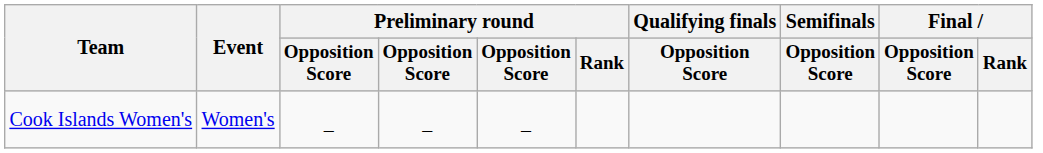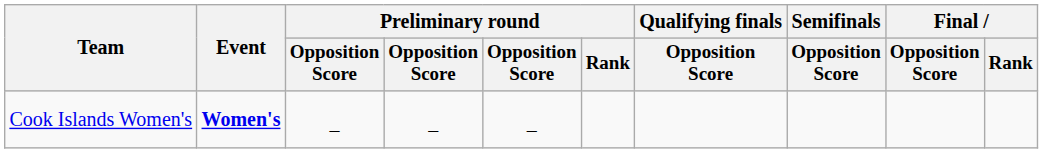(238, 119) normal -> (241, 119) bold
